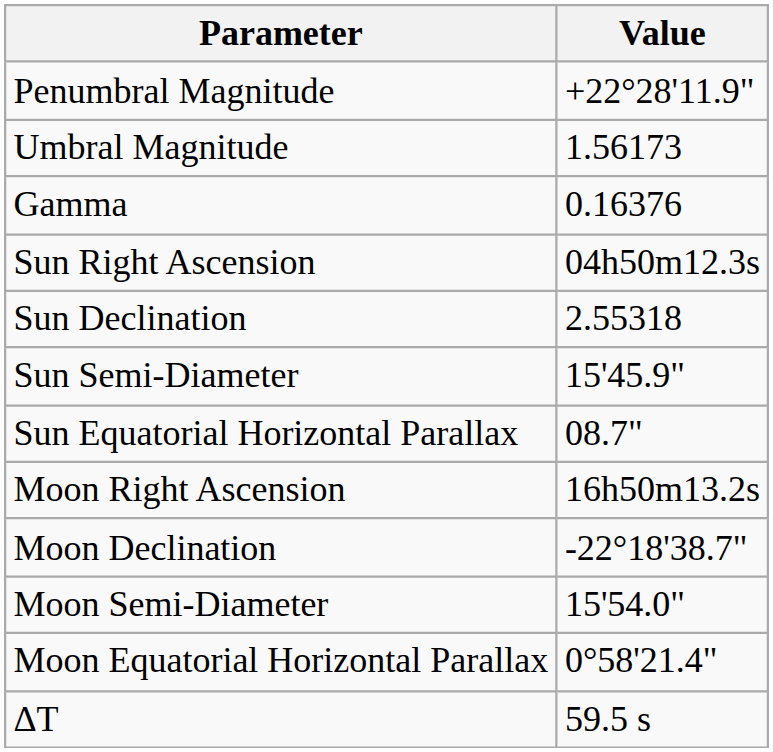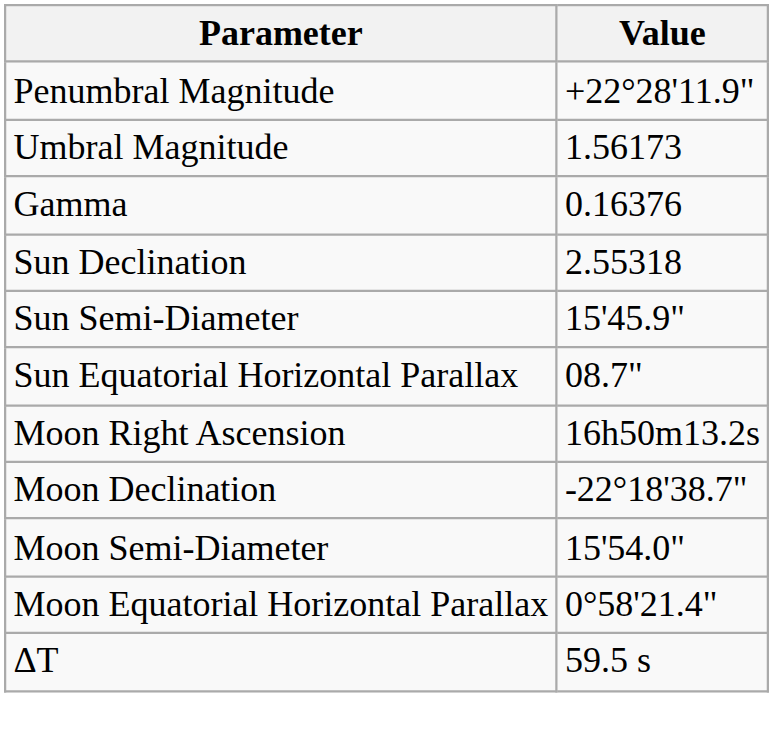- row: (164, 261)
